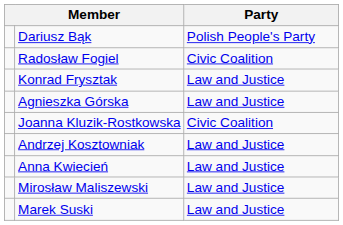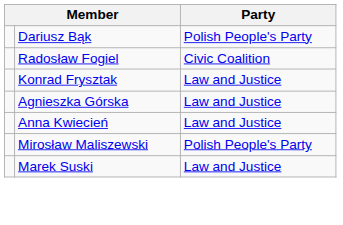- row: (99, 123)
- row: (81, 144)
(236, 187) Law and Justice -> (248, 144) Polish People's Party
